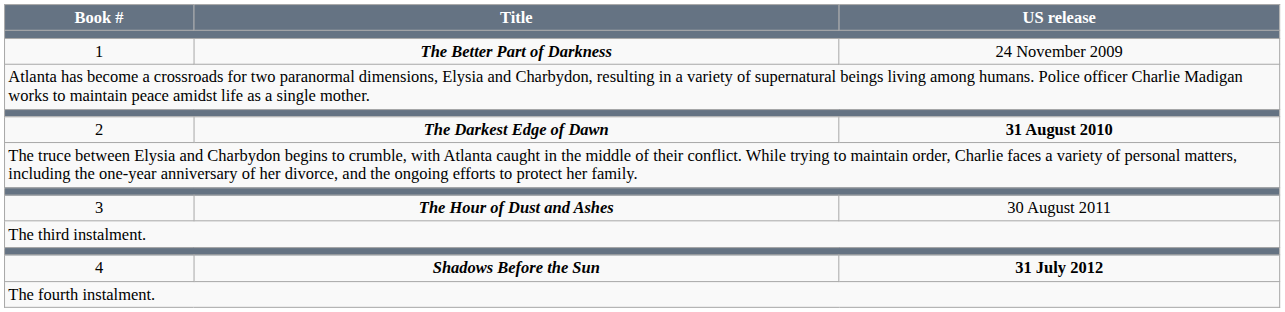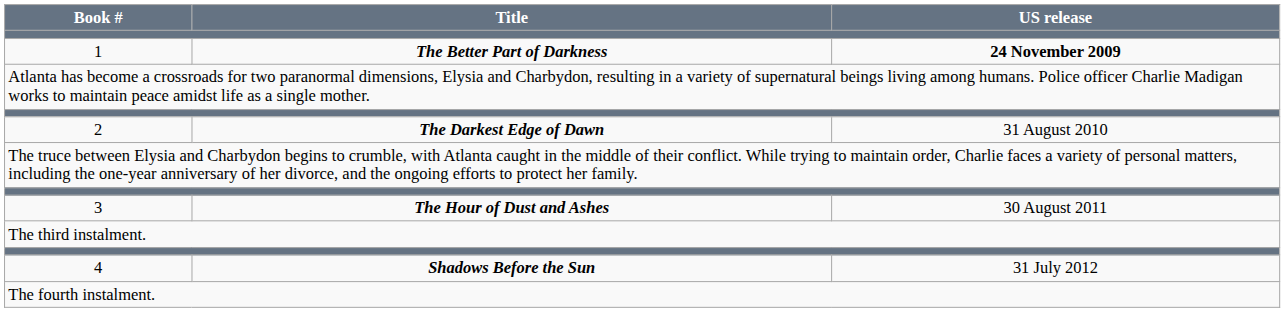(1059, 51) normal -> (1055, 51) bold
(1059, 129) bold -> (1055, 129) normal
(1059, 267) bold -> (1055, 267) normal
